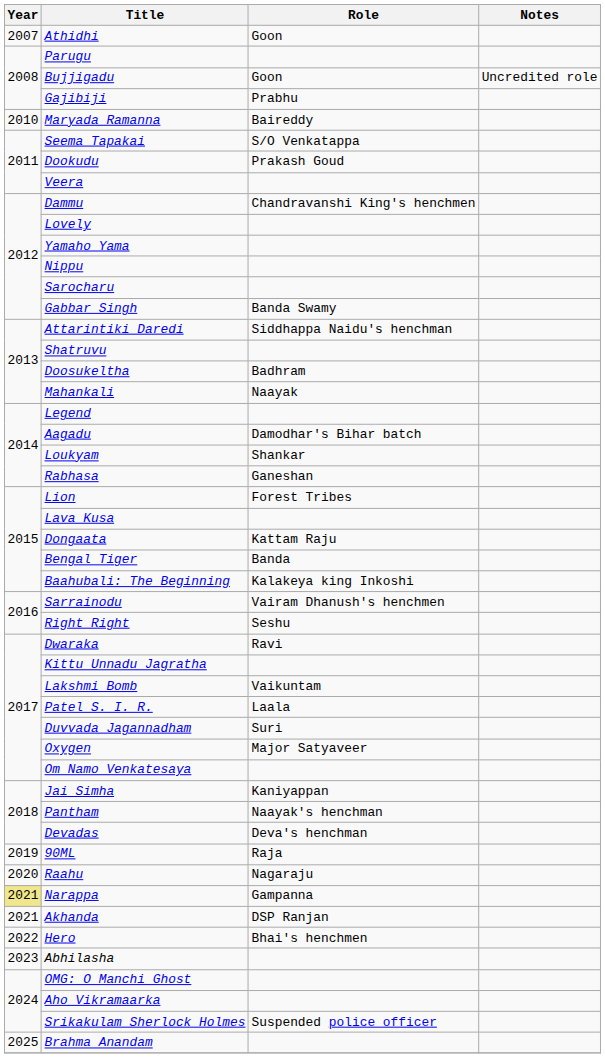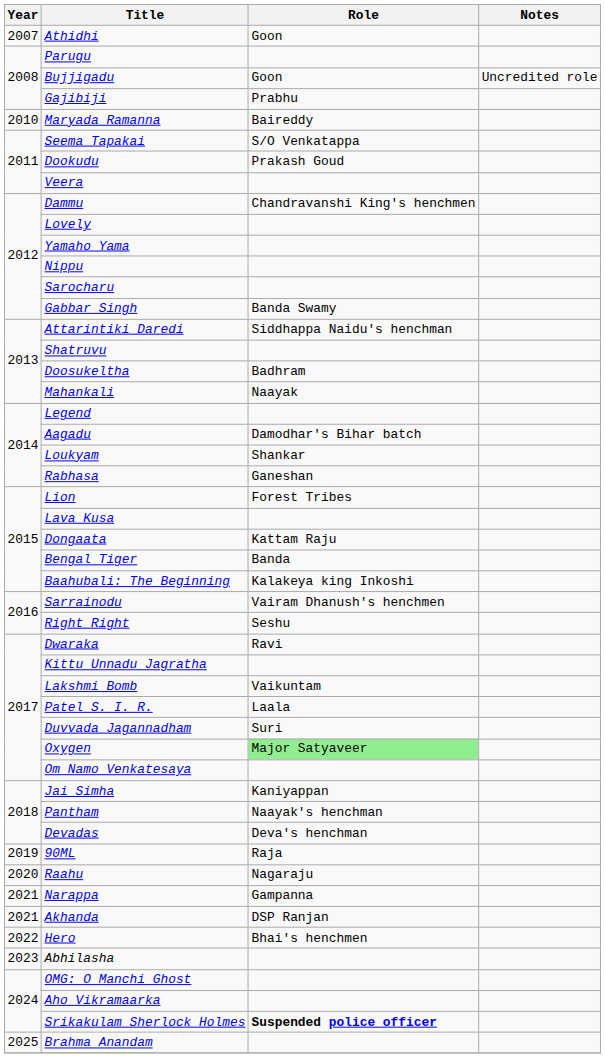(309, 749) no background -> (309, 749) lightgreen background
(23, 896) khaki background -> (23, 896) no background
(344, 1022) normal -> (344, 1022) bold
